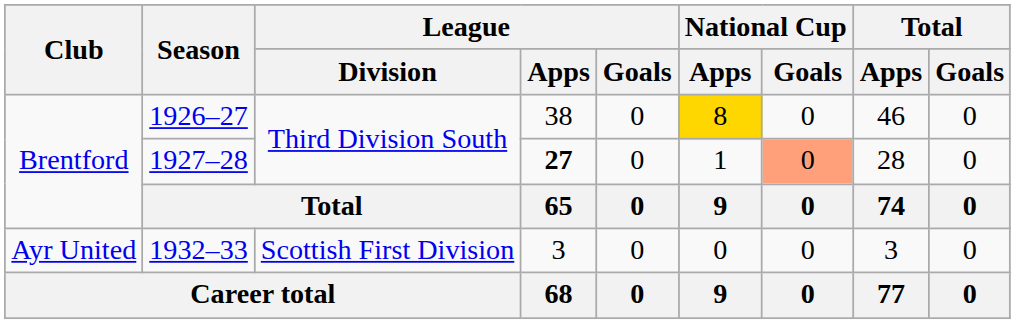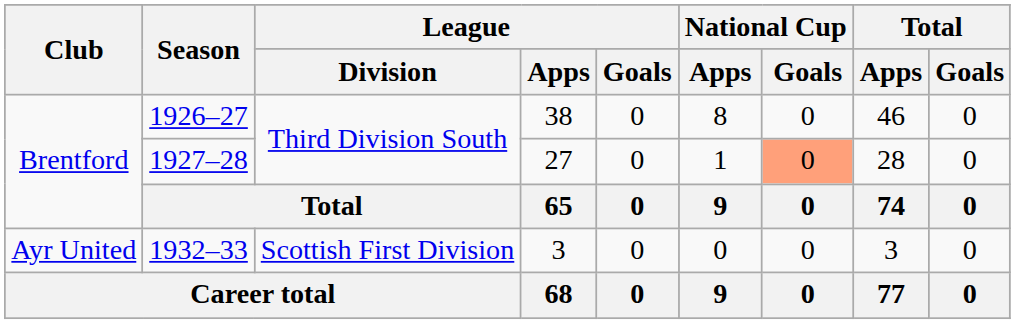(720, 116) gold background -> (720, 116) no background
(559, 160) bold -> (559, 160) normal
